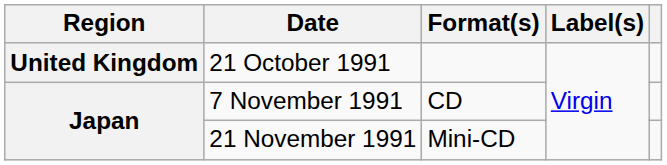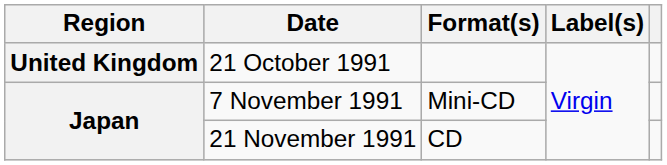(445, 100) CD -> (471, 100) Mini-CD
(471, 139) Mini-CD -> (445, 139) CD
